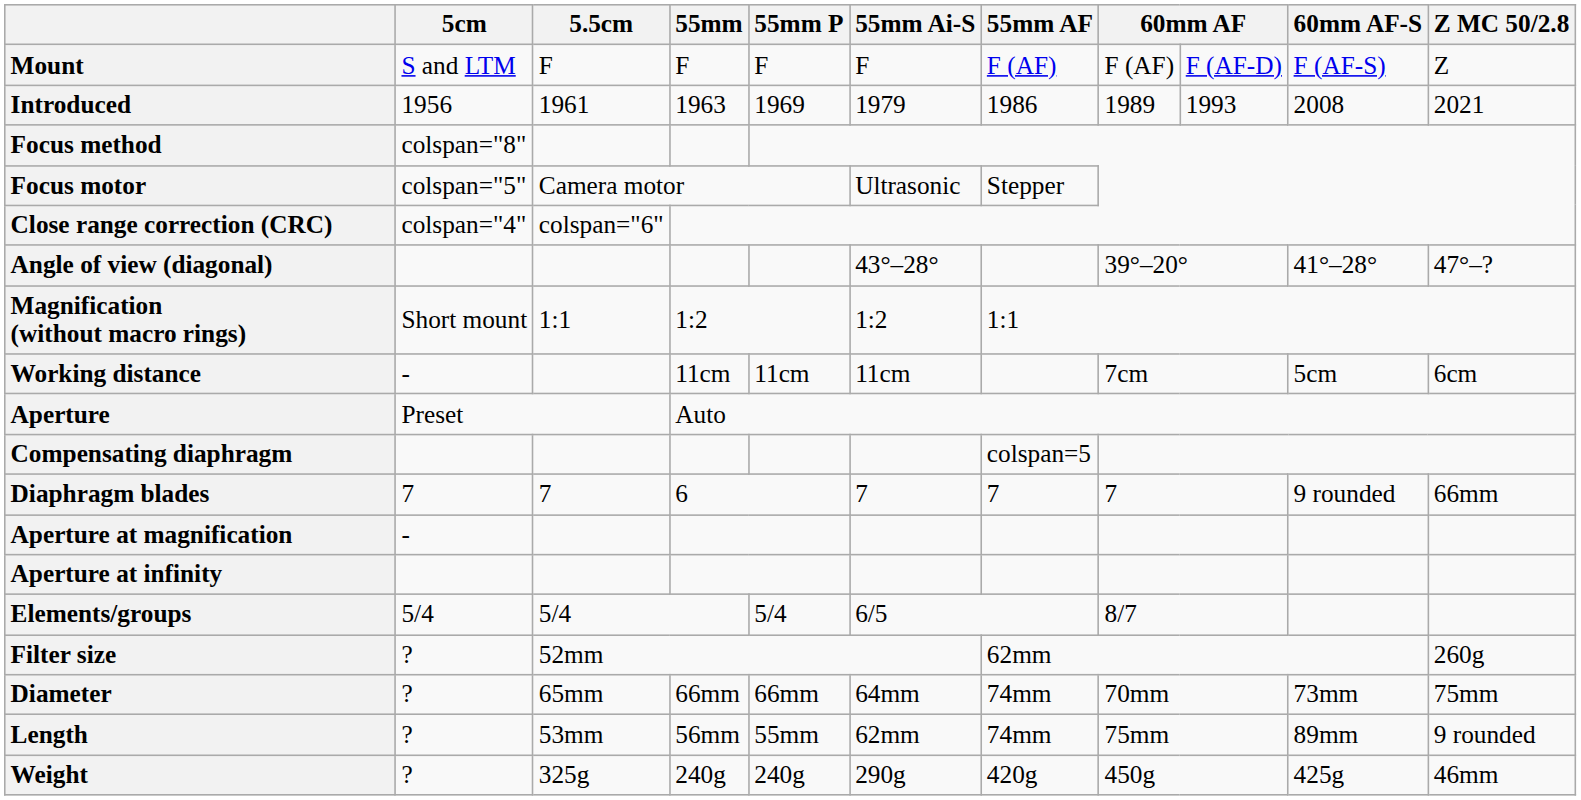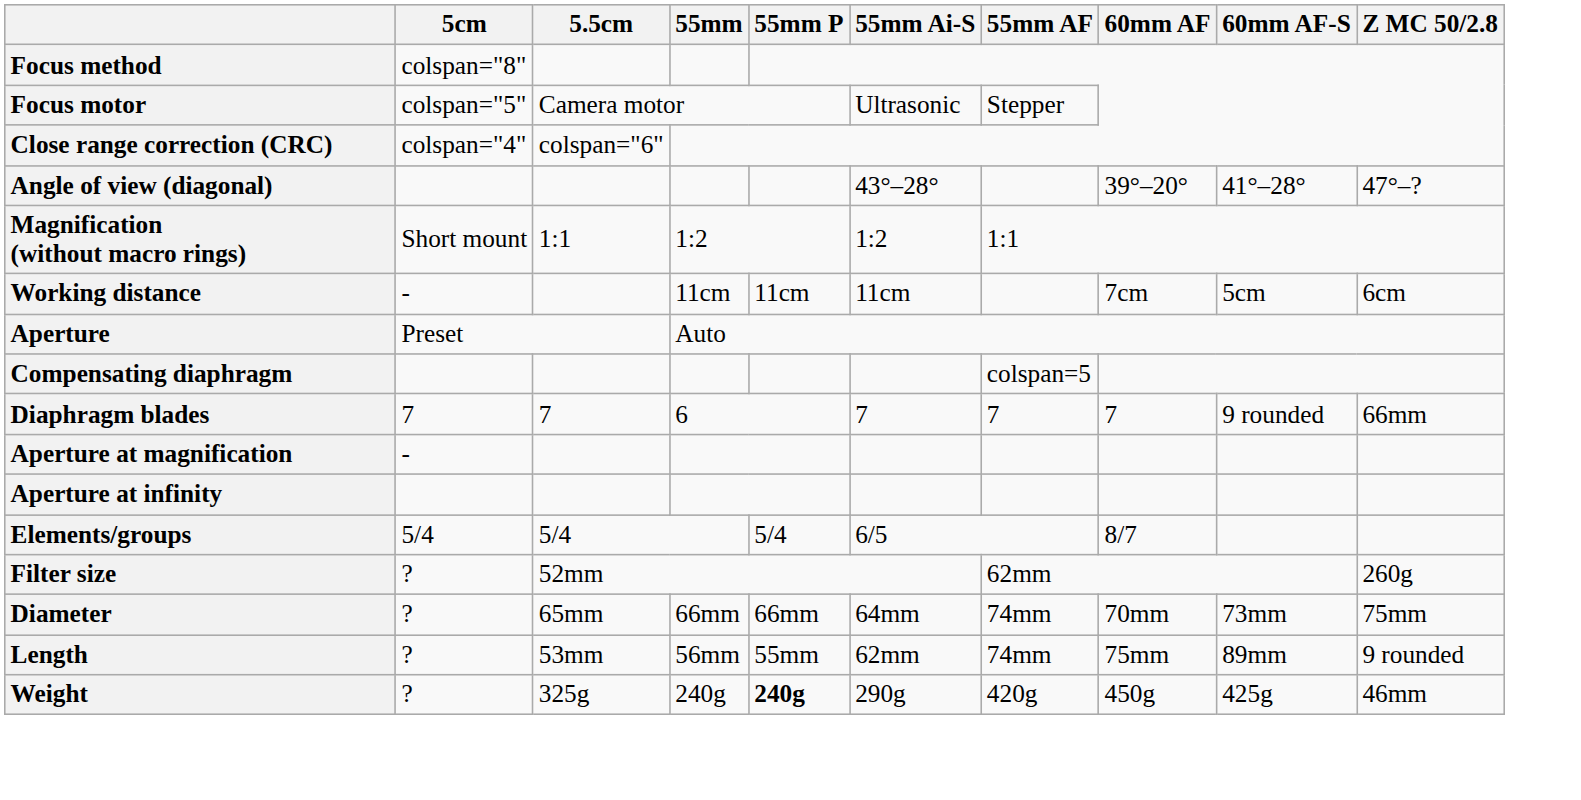- row: (47, 64)
- row: (71, 104)
(780, 774) normal -> (780, 694) bold
